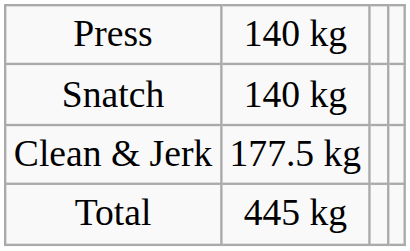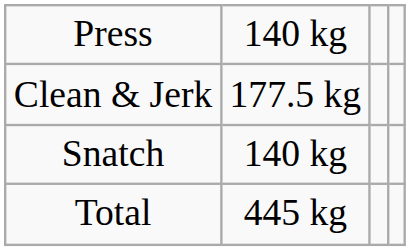rows swapped: (113, 93) <-> (113, 153)
